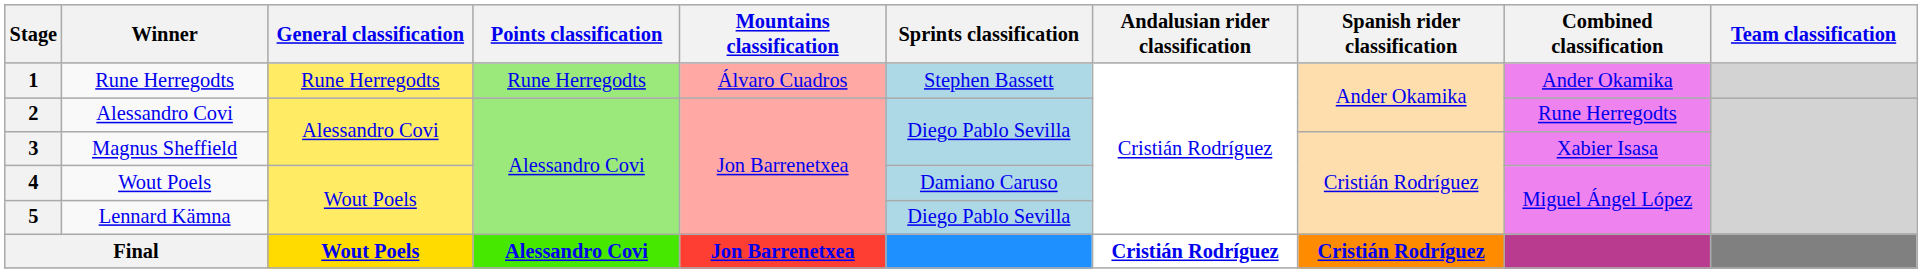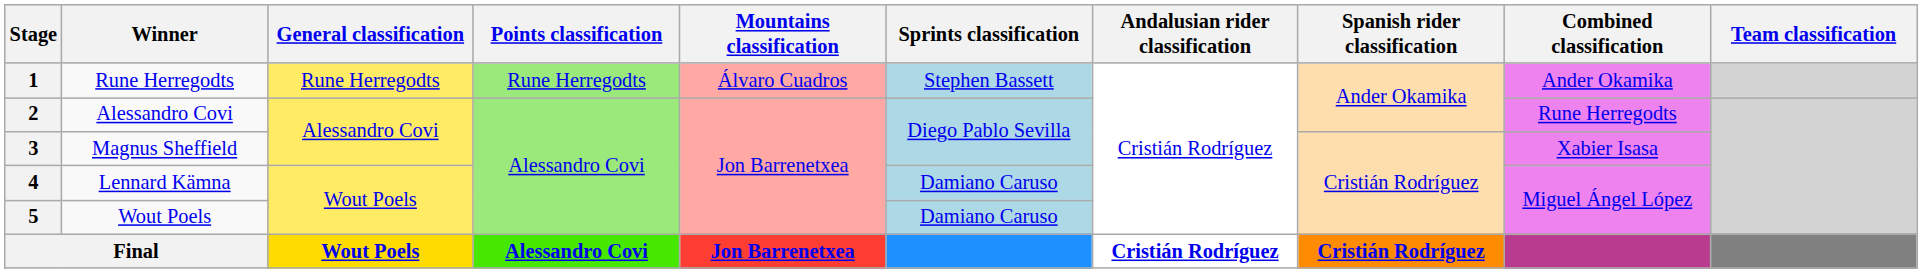(165, 182) Wout Poels -> (165, 182) Lennard Kämna
(165, 217) Lennard Kämna -> (165, 217) Wout Poels
(989, 217) Diego Pablo Sevilla -> (989, 217) Damiano Caruso
